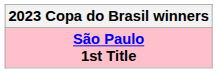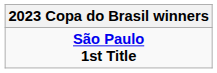(109, 47) pink background -> (109, 47) no background
